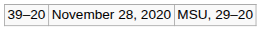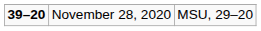(26, 15) normal -> (26, 15) bold
